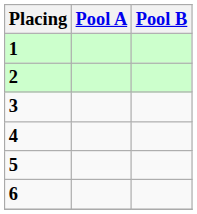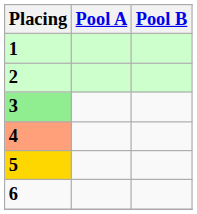(13, 106) no background -> (13, 106) lightgreen background
(13, 135) no background -> (13, 135) lightsalmon background
(13, 164) no background -> (13, 164) gold background
